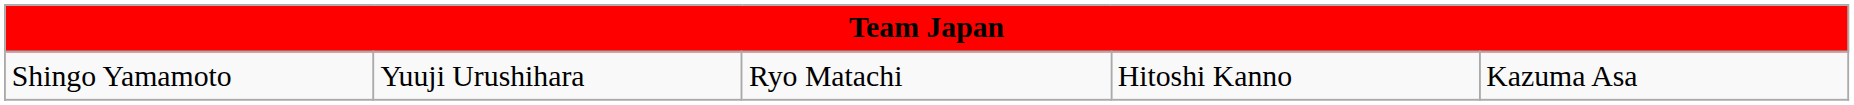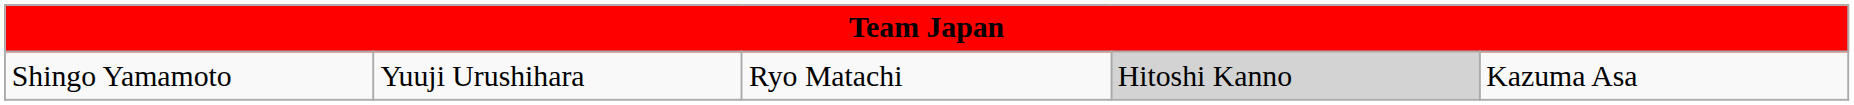(1205, 75) no background -> (1205, 75) lightgrey background
